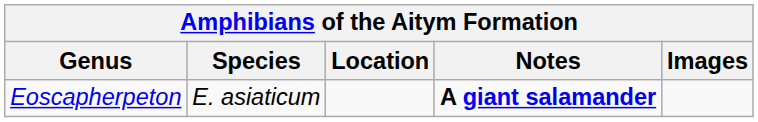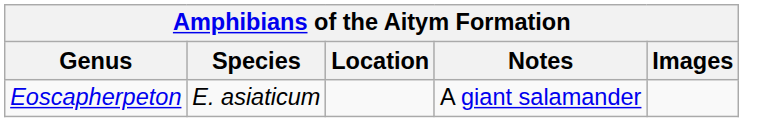(548, 97) bold -> (541, 97) normal
